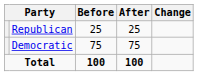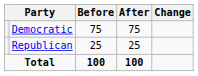rows swapped: (42, 46) <-> (42, 29)
